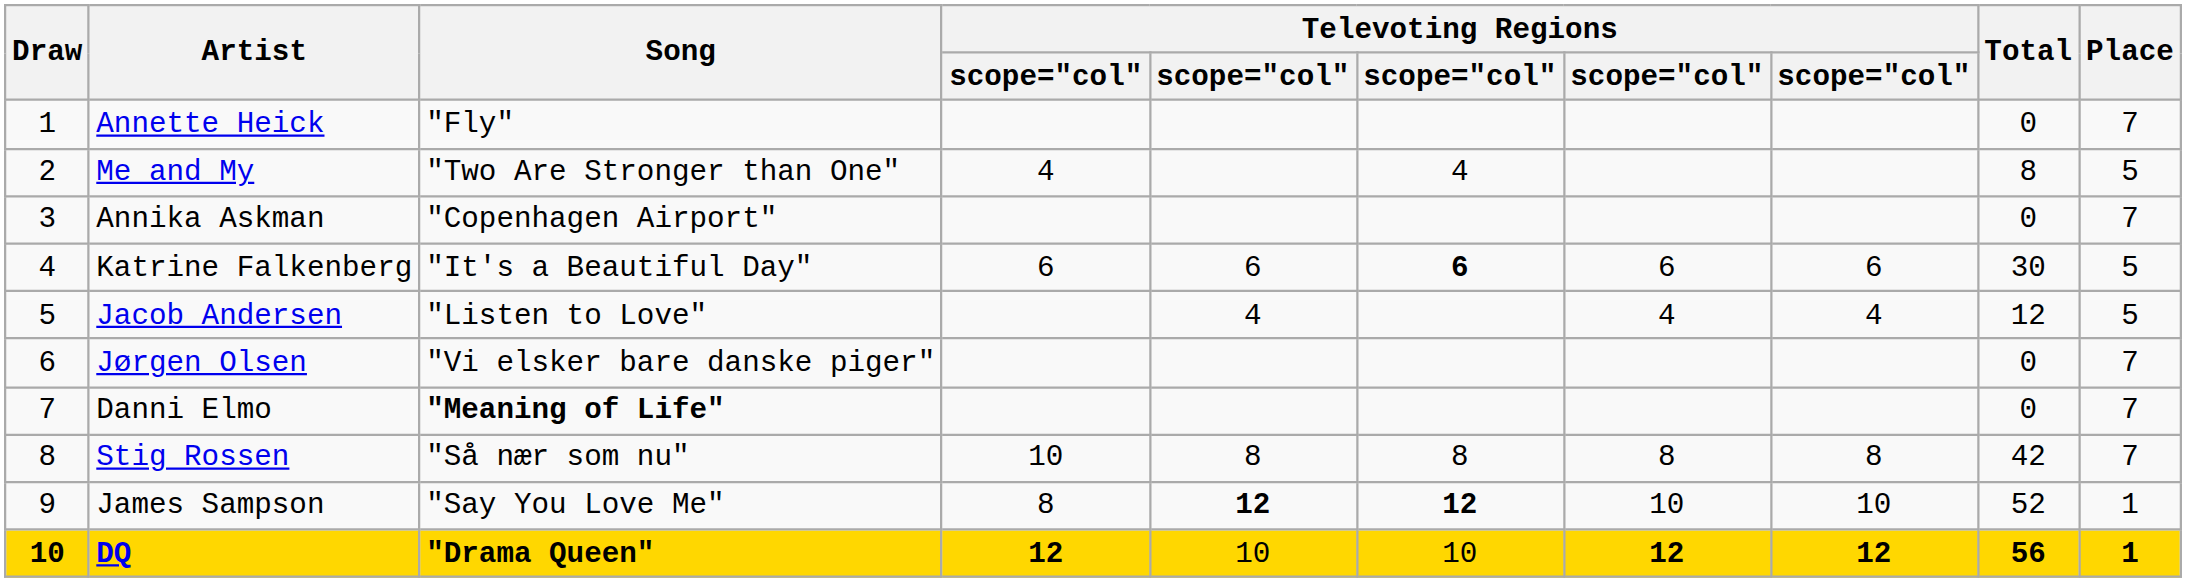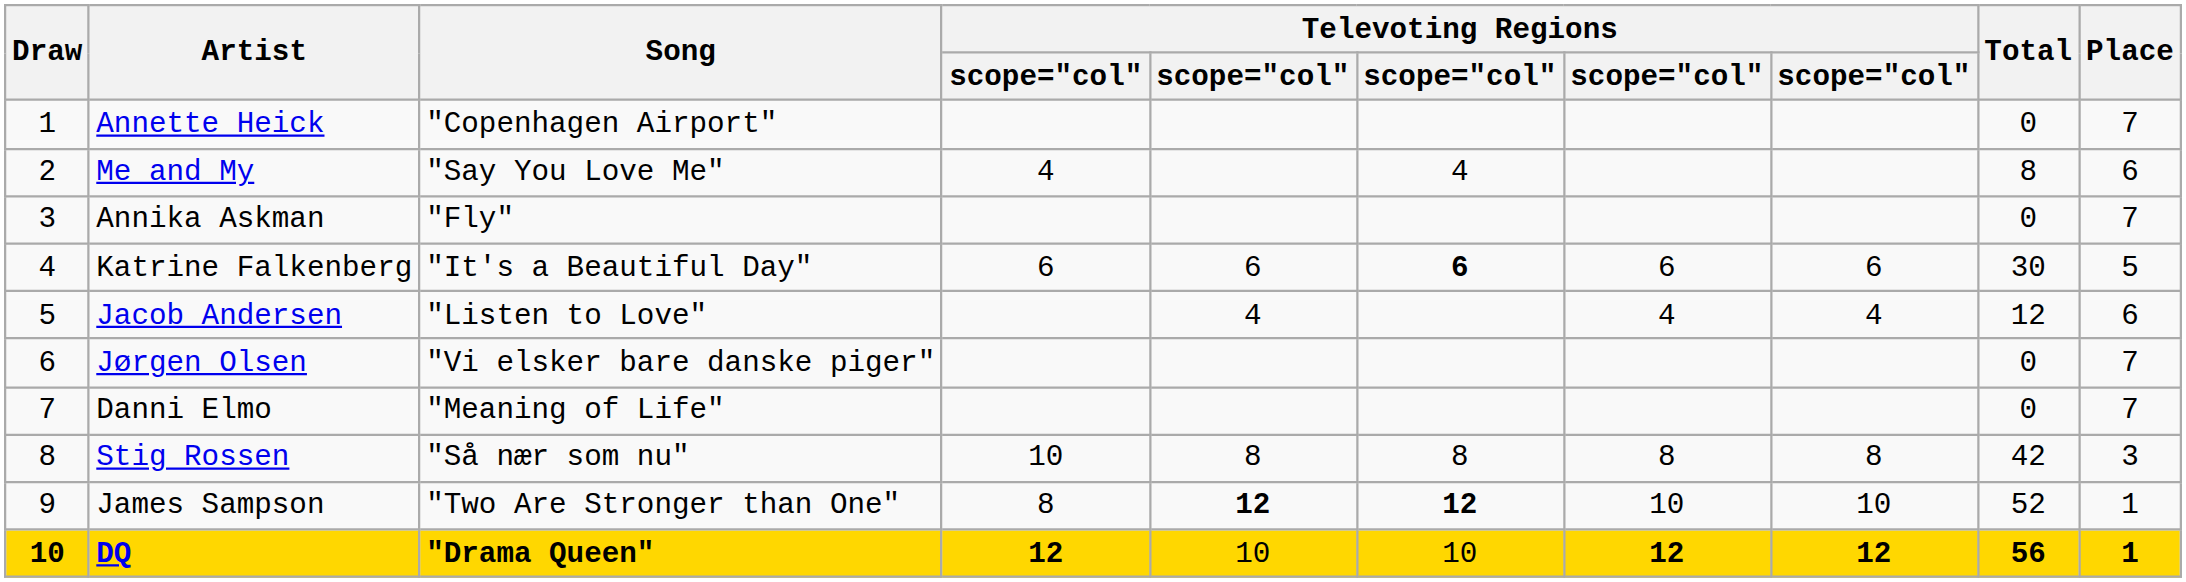(470, 124) "Fly" -> (602, 124) "Copenhagen Airport"
(663, 172) "Two Are Stronger than One" -> (575, 172) "Say You Love Me"
(2130, 172) 5 -> (2130, 172) 6
(602, 220) "Copenhagen Airport" -> (470, 220) "Fly"
(2130, 315) 5 -> (2130, 315) 6
(575, 410) bold -> (575, 410) normal
(2130, 458) 7 -> (2130, 458) 3
(575, 506) "Say You Love Me" -> (663, 506) "Two Are Stronger than One"
